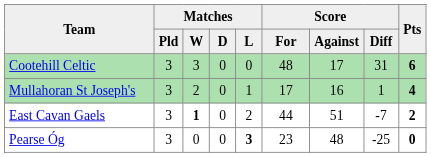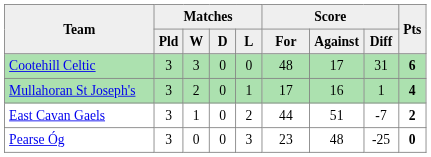(196, 115) bold -> (196, 115) normal
(249, 140) bold -> (249, 140) normal
